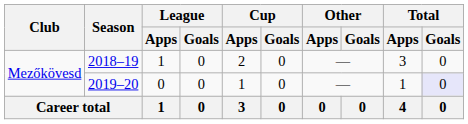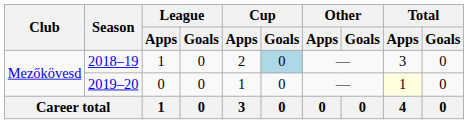(282, 61) no background -> (282, 61) lightblue background
(403, 84) no background -> (403, 84) lightyellow background
(443, 84) lavender background -> (443, 84) no background
